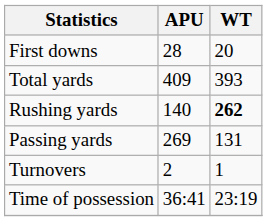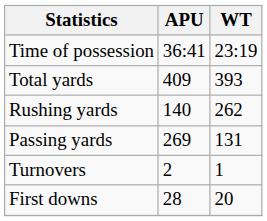rows swapped: (53, 50) <-> (82, 200)
(229, 110) bold -> (229, 110) normal
